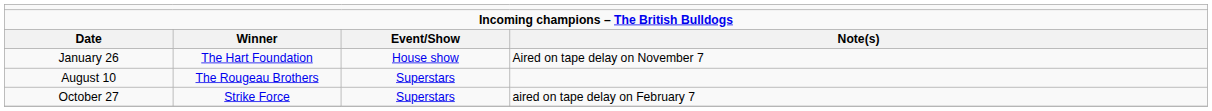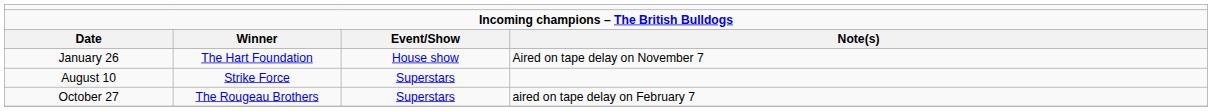(257, 77) The Rougeau Brothers -> (257, 77) Strike Force
(257, 96) Strike Force -> (257, 96) The Rougeau Brothers
